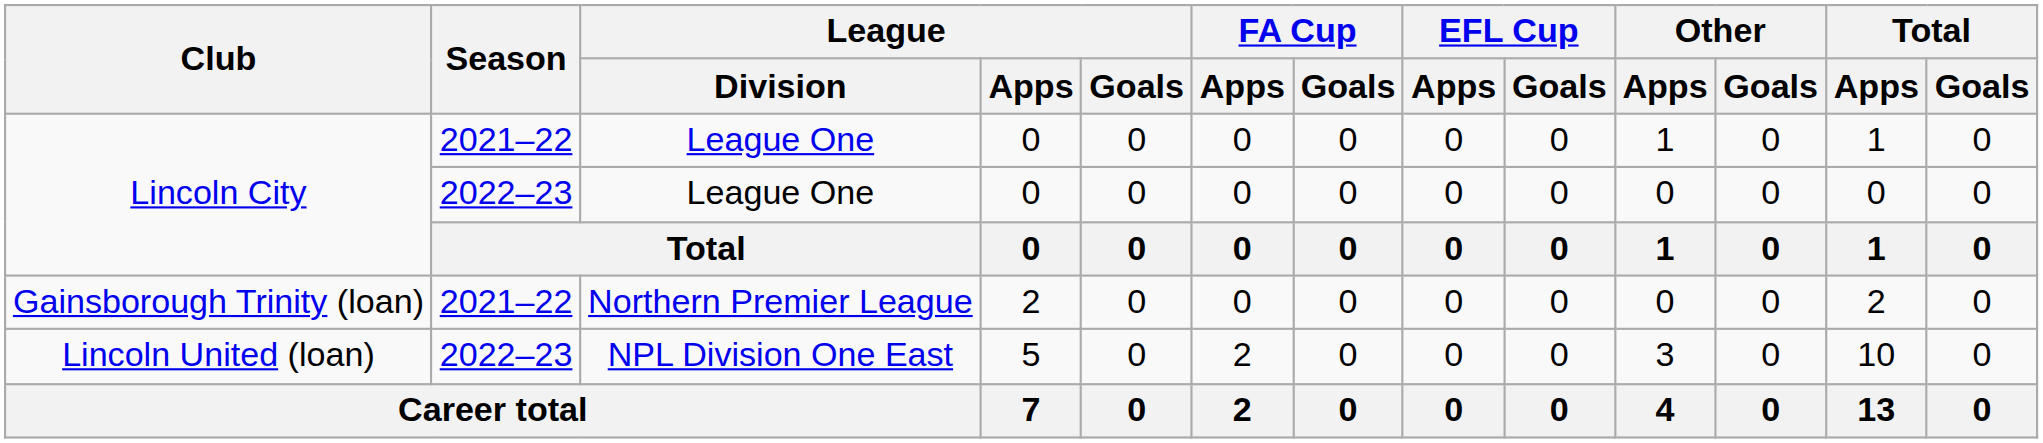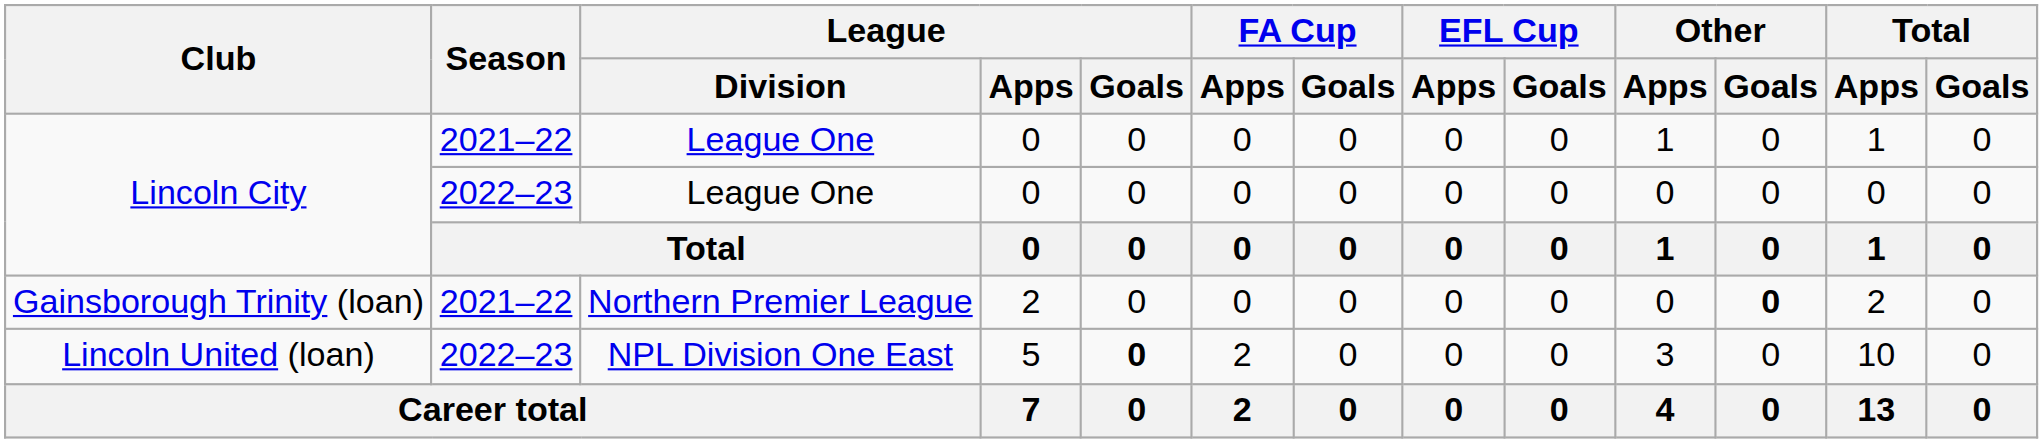(1771, 301) normal -> (1771, 301) bold
(1137, 355) normal -> (1137, 355) bold
